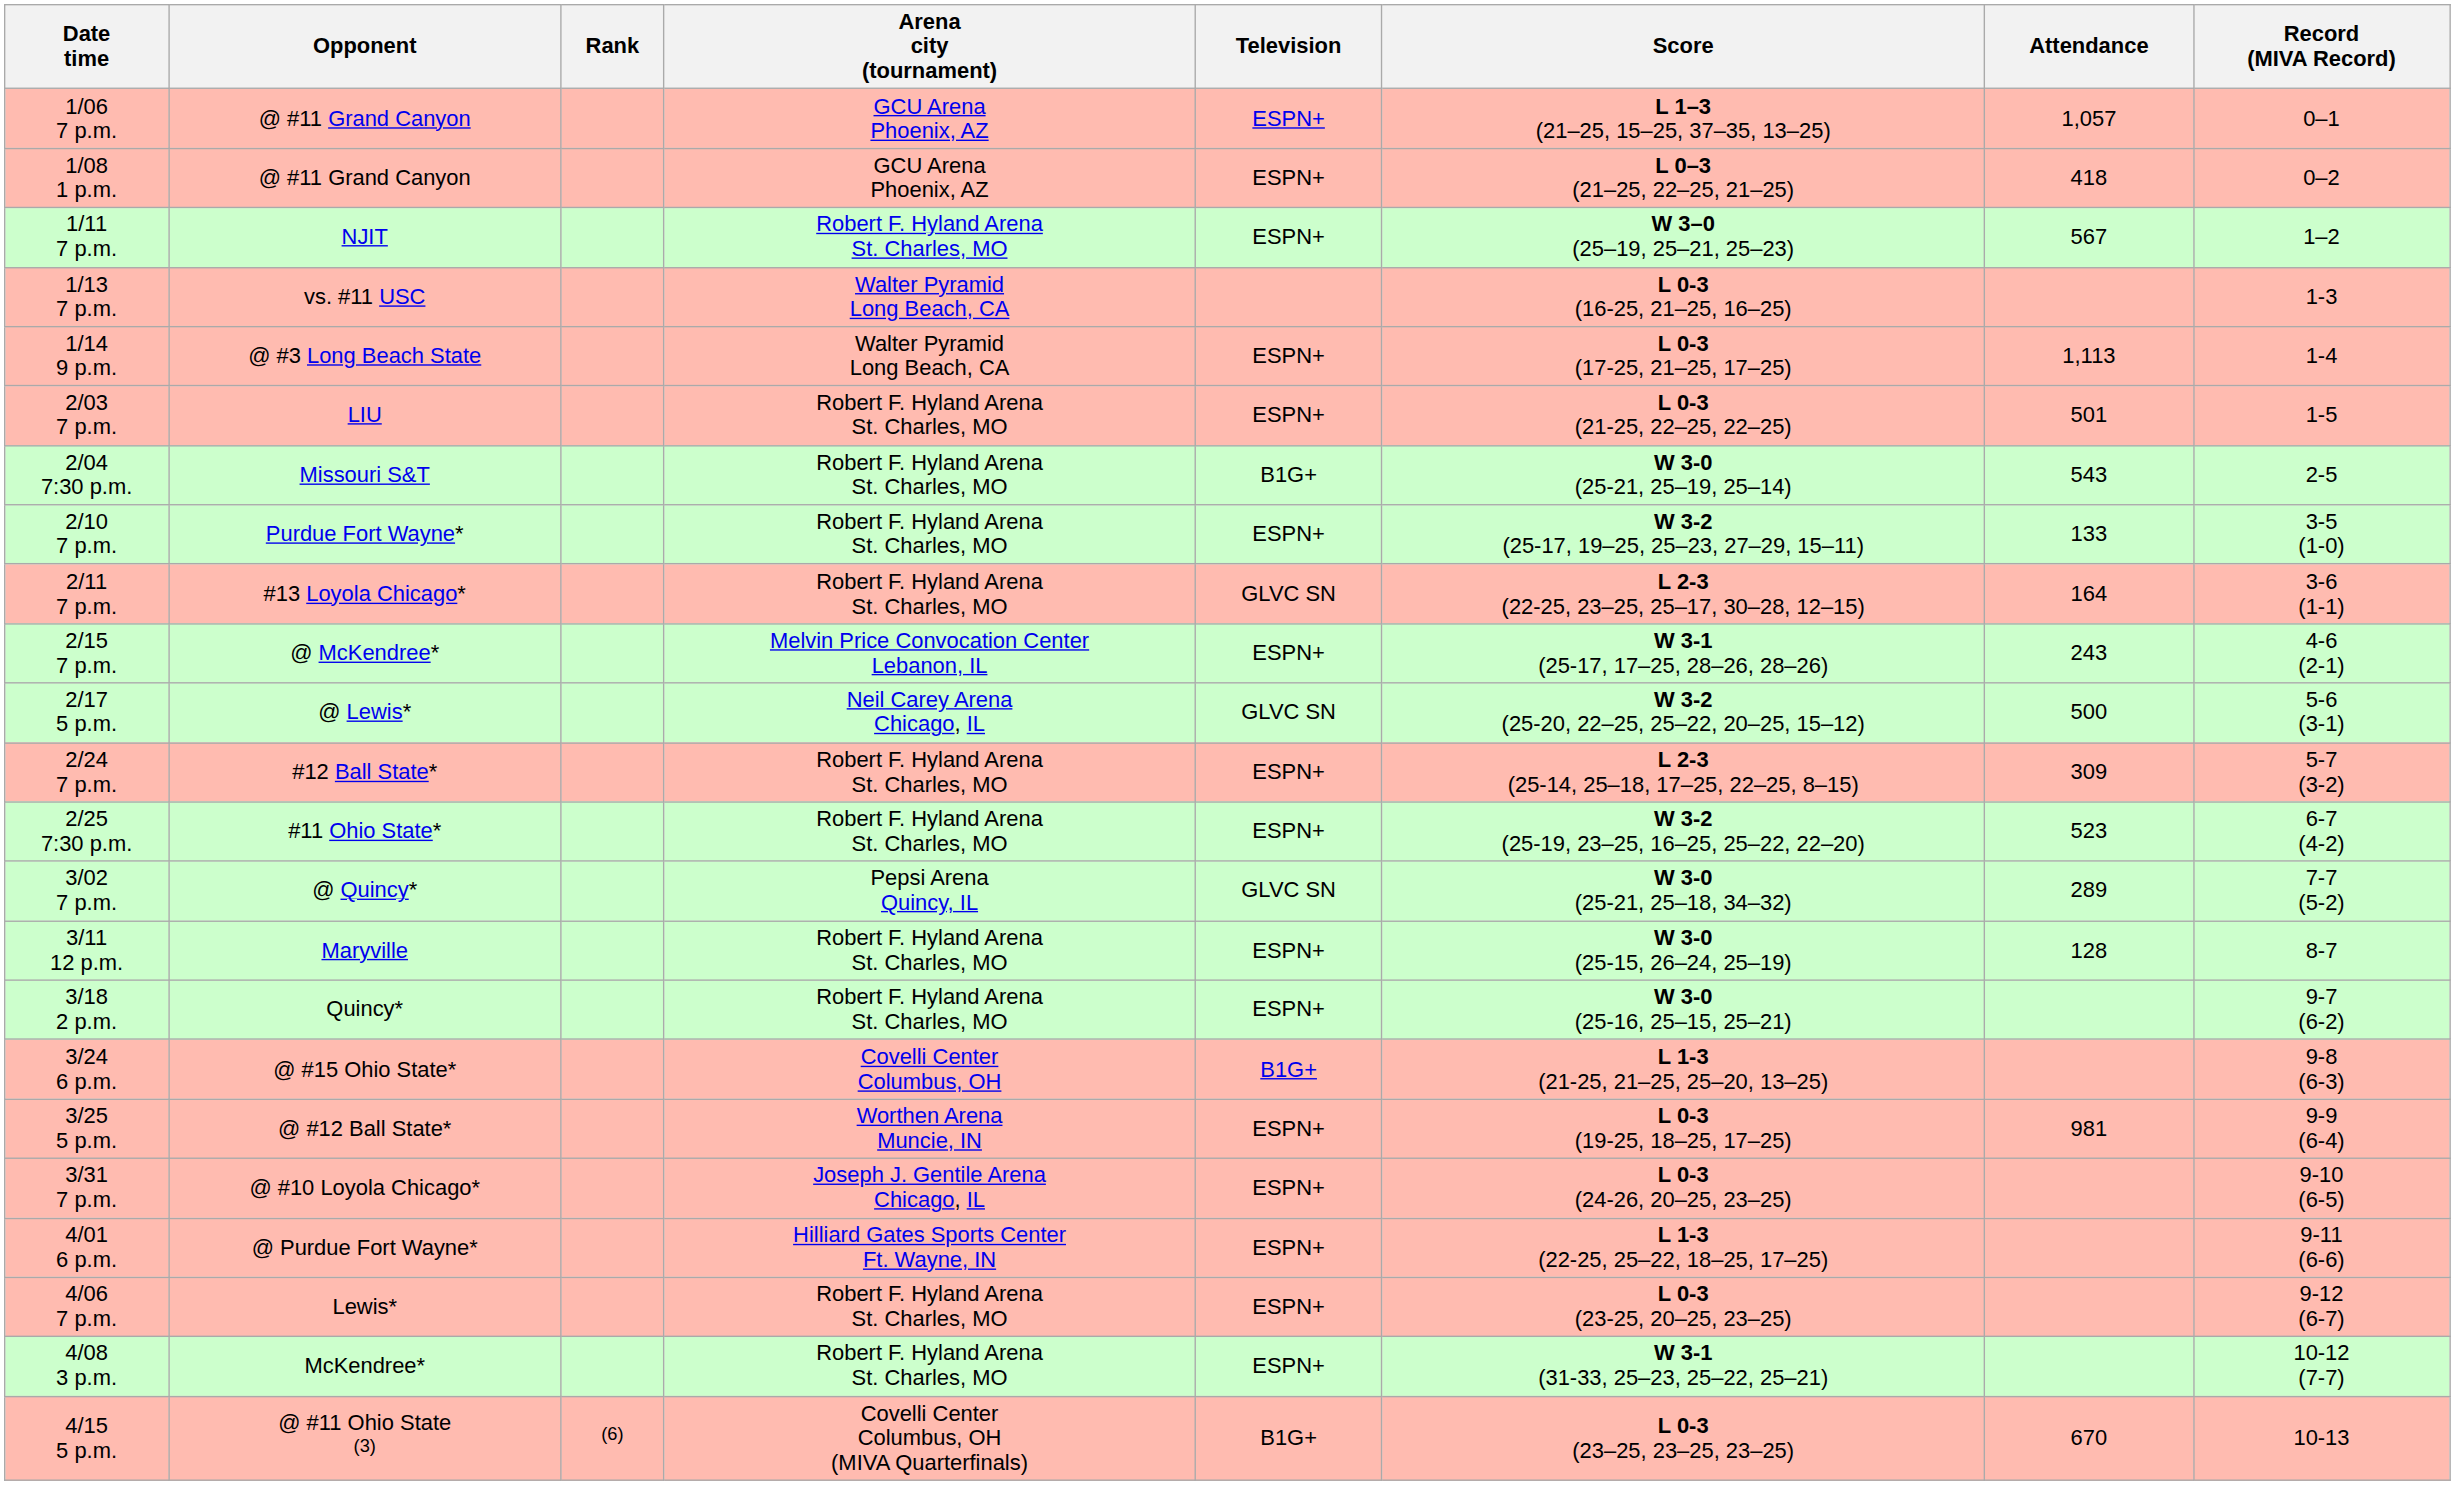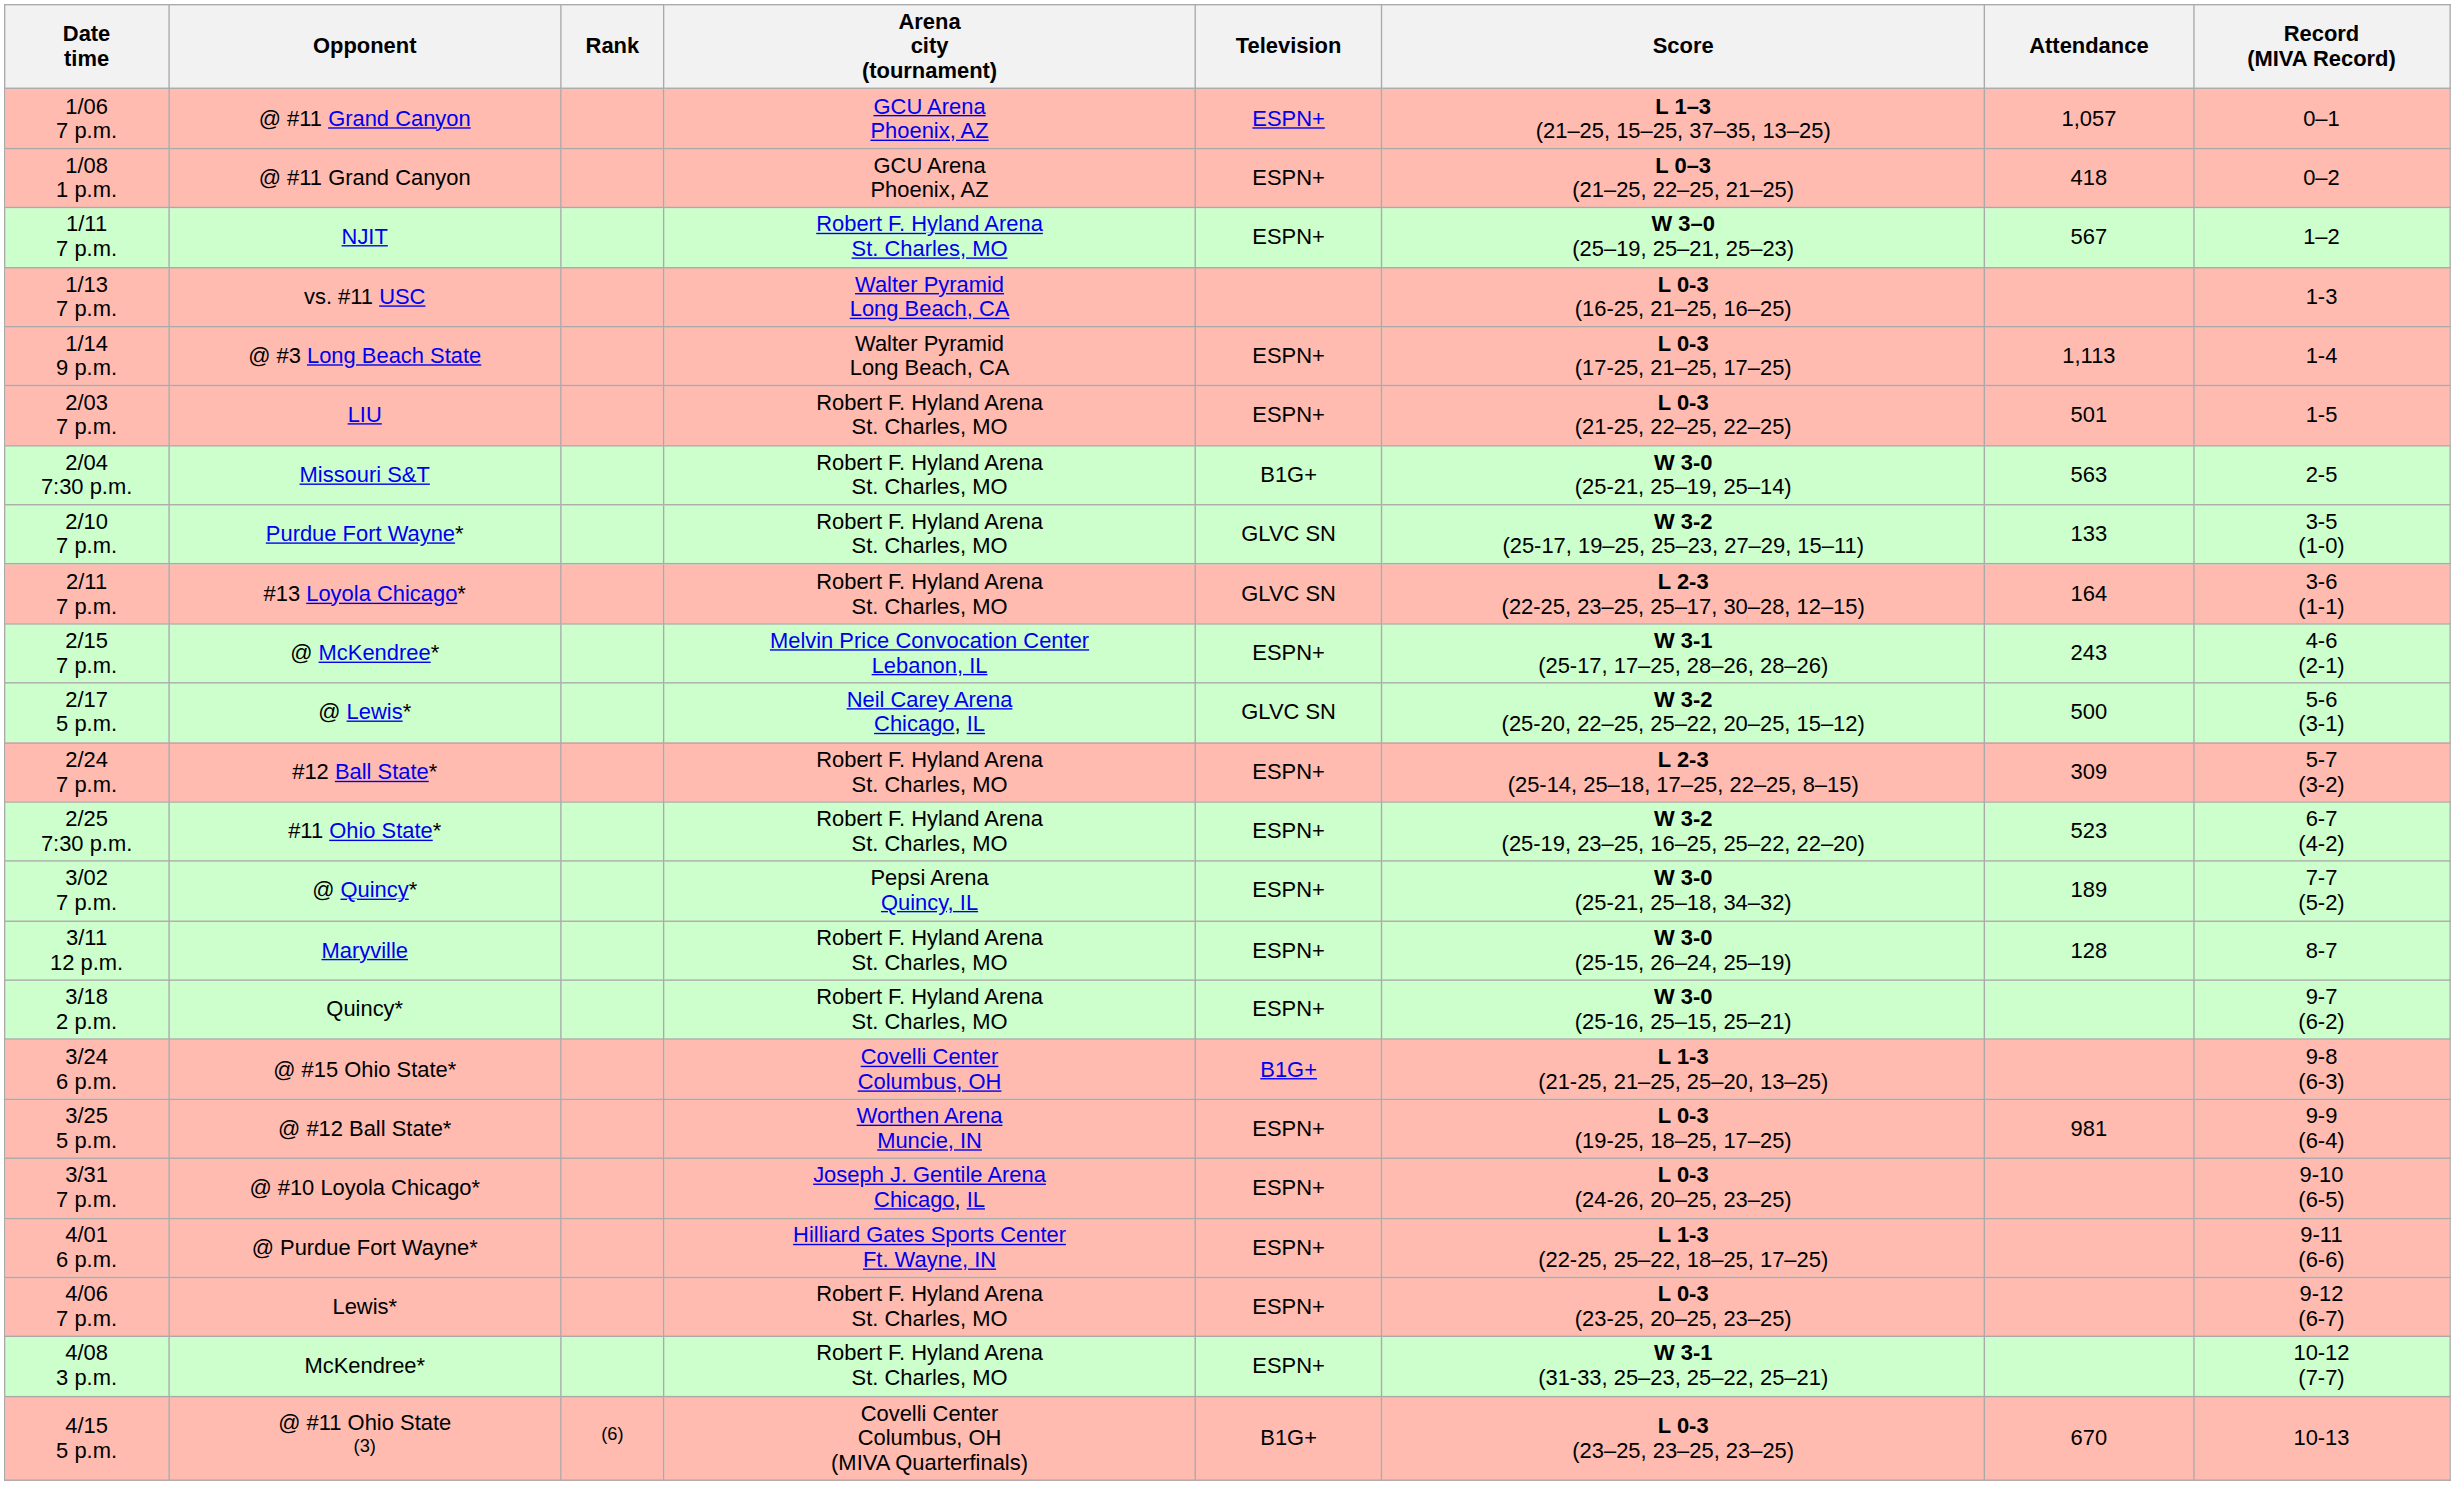(2089, 474) 543 -> (2089, 474) 563
(1289, 534) ESPN+ -> (1289, 534) GLVC SN
(1289, 890) GLVC SN -> (1289, 890) ESPN+
(2089, 890) 289 -> (2089, 890) 189
